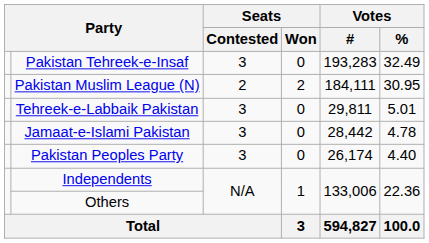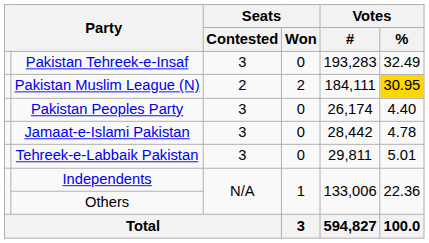(402, 86) no background -> (402, 86) gold background
rows swapped: (107, 109) <-> (107, 156)
